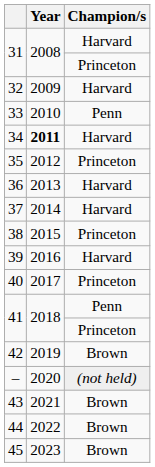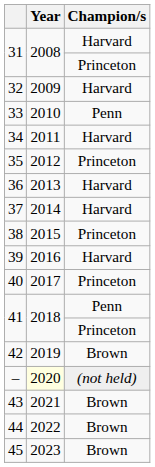(45, 137) bold -> (45, 137) normal
(45, 378) no background -> (45, 378) lightyellow background
